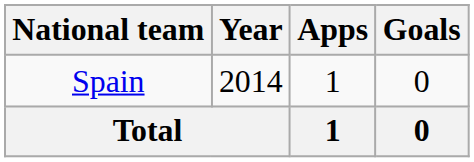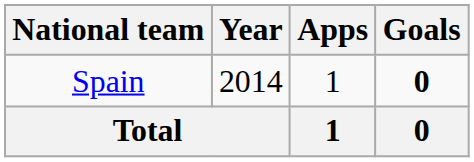(422, 80) normal -> (422, 80) bold
